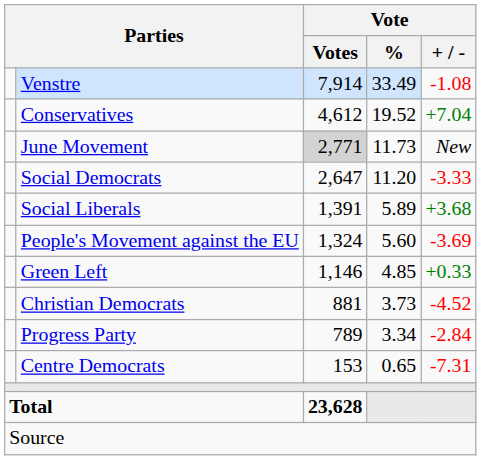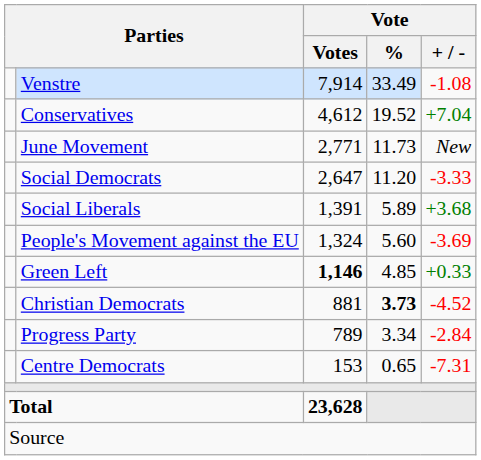(340, 146) lightgrey background -> (340, 146) no background
(340, 271) normal -> (340, 271) bold
(399, 303) normal -> (399, 303) bold
